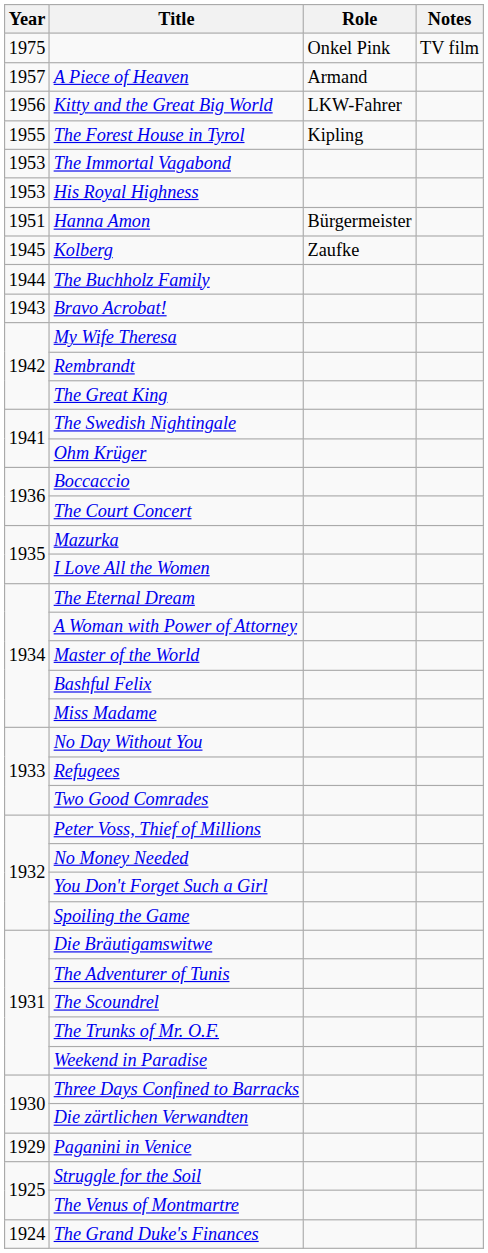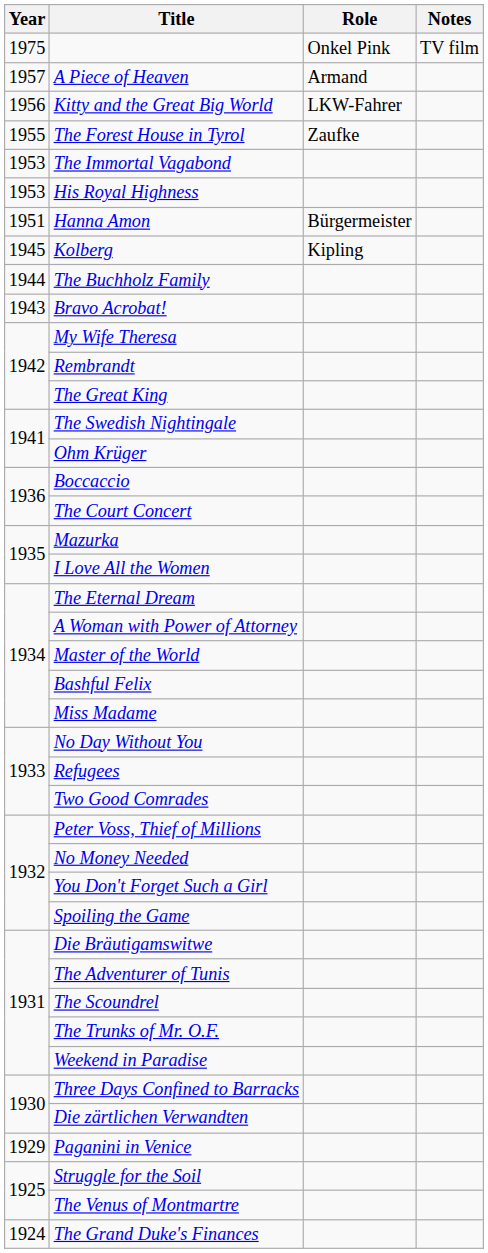(335, 134) Kipling -> (333, 134) Zaufke
(333, 250) Zaufke -> (335, 250) Kipling
